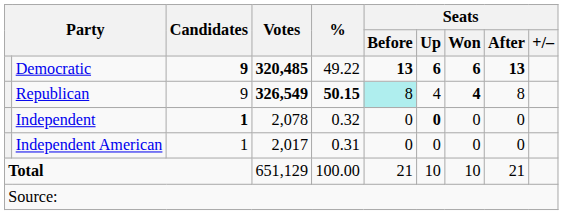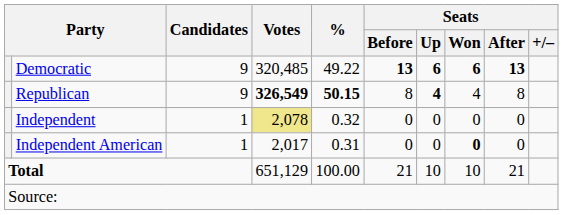(244, 68) bold -> (244, 68) normal
(282, 68) bold -> (282, 68) normal
(409, 94) paleturquoise background -> (409, 94) no background
(437, 94) normal -> (437, 94) bold
(477, 94) bold -> (477, 94) normal
(244, 119) bold -> (244, 119) normal
(290, 119) no background -> (290, 119) khaki background
(437, 119) bold -> (437, 119) normal
(477, 145) normal -> (477, 145) bold
